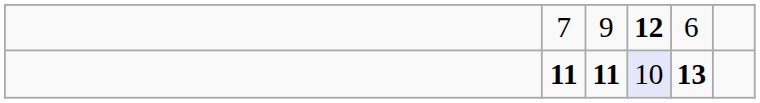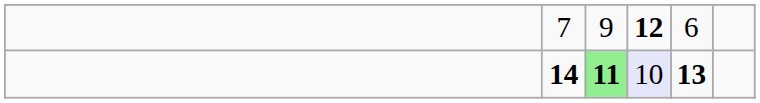(564, 73) 11 -> (564, 73) 14
(606, 73) no background -> (606, 73) lightgreen background
